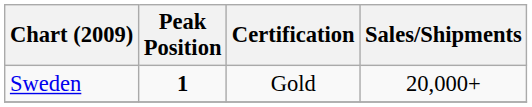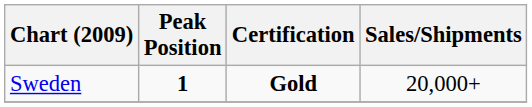(293, 83) normal -> (293, 83) bold
